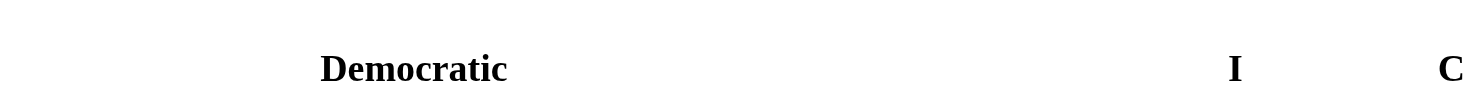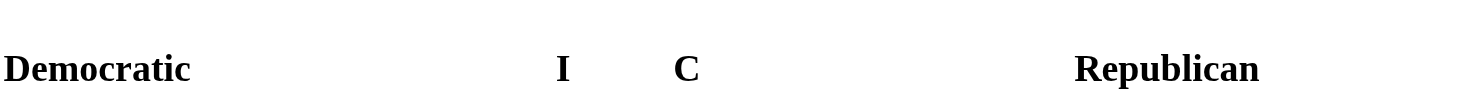+ column: (1167, 16)
